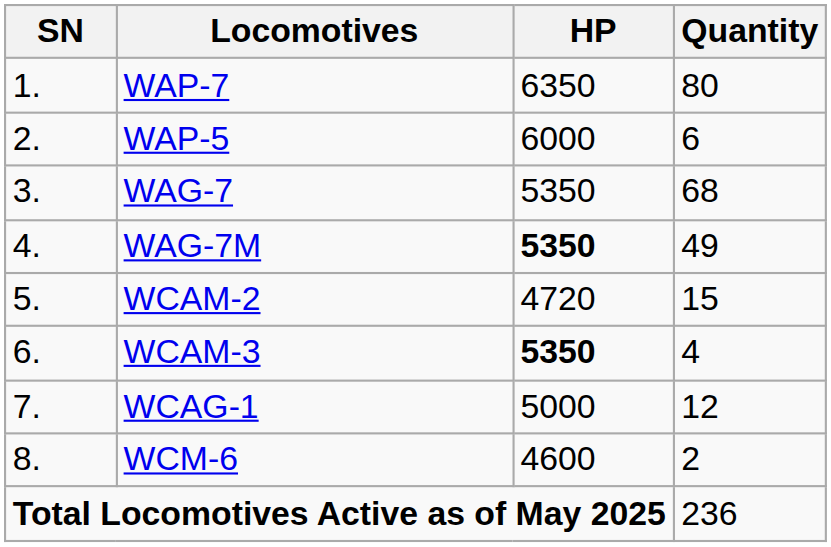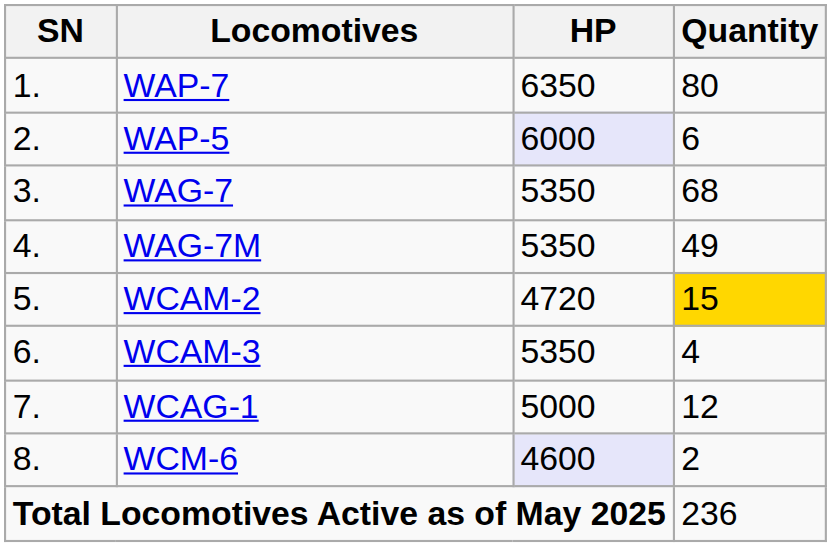(558, 138) no background -> (558, 138) lavender background
(558, 245) bold -> (558, 245) normal
(700, 298) no background -> (700, 298) gold background
(558, 352) bold -> (558, 352) normal
(558, 459) no background -> (558, 459) lavender background
